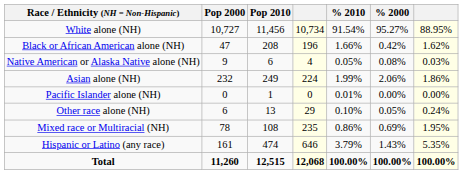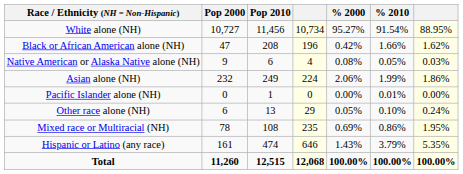columns swapped: (392, 12) <-> (348, 12)
